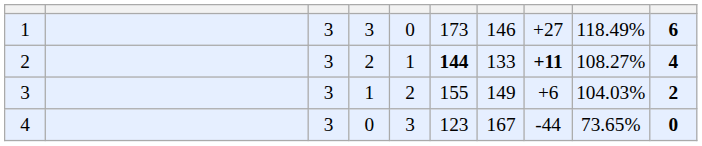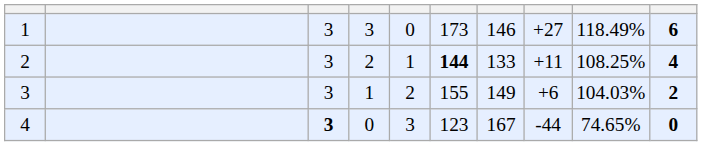(548, 61) bold -> (548, 61) normal
(611, 61) 108.27% -> (611, 61) 108.25%
(329, 125) normal -> (329, 125) bold
(611, 125) 73.65% -> (611, 125) 74.65%
